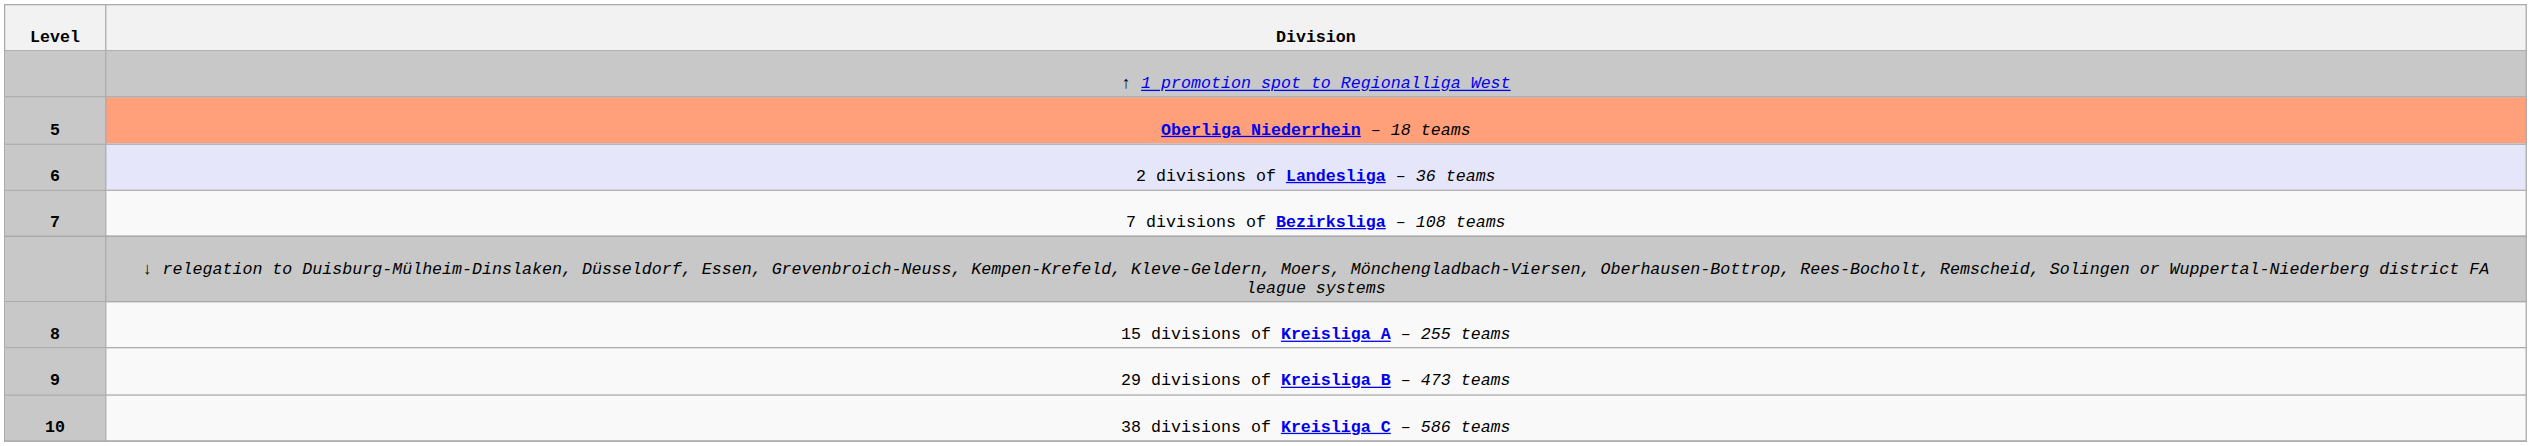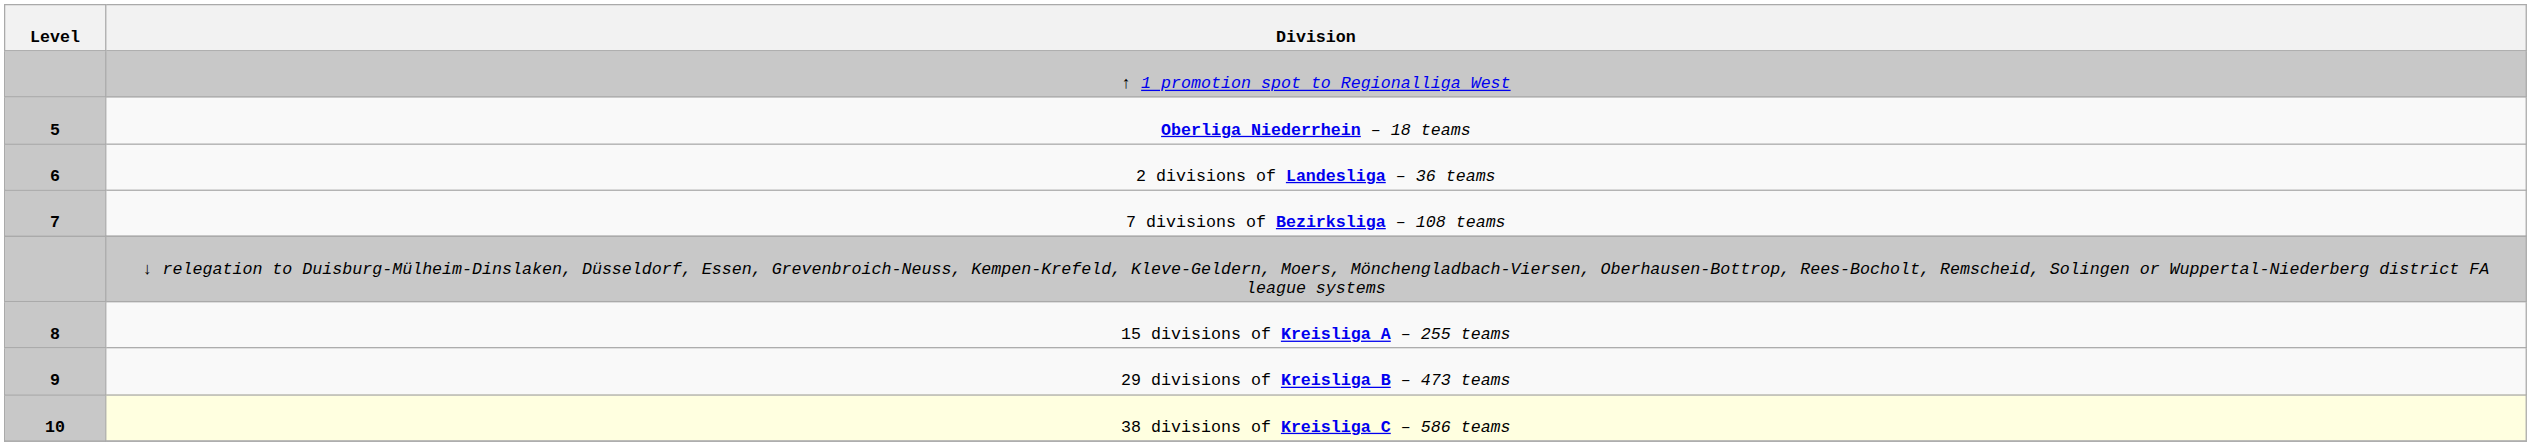(1316, 130) lightsalmon background -> (1316, 130) no background
(1316, 176) lavender background -> (1316, 176) no background
(1316, 427) no background -> (1316, 427) lightyellow background
